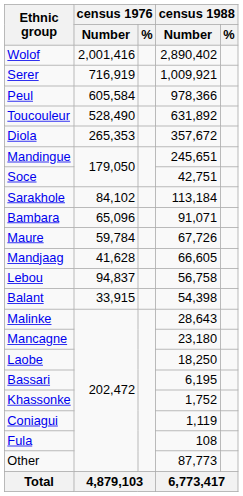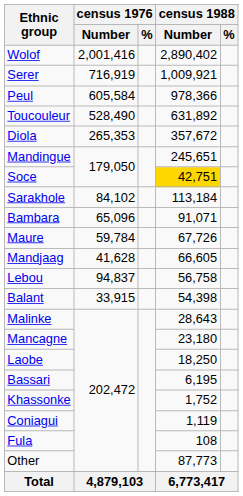(198, 177) no background -> (198, 177) gold background
